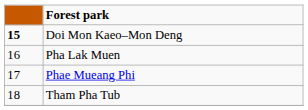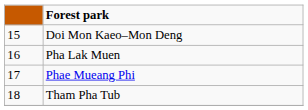(14, 35) bold -> (14, 35) normal
